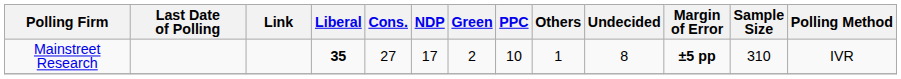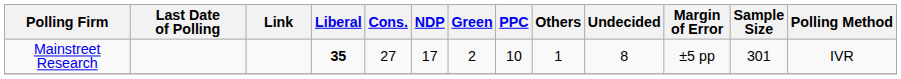(697, 56) bold -> (697, 56) normal
(759, 56) 310 -> (759, 56) 301
